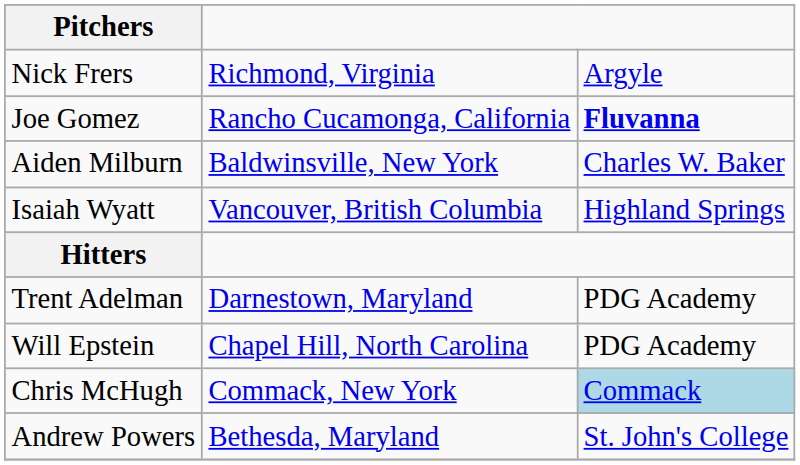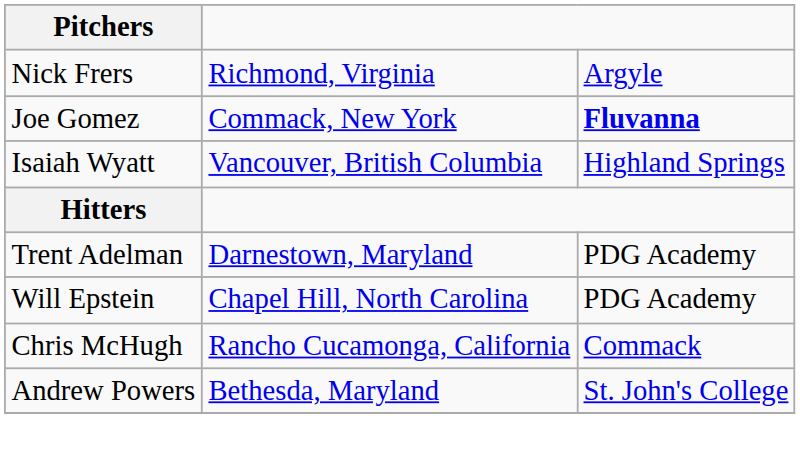(389, 118) Rancho Cucamonga, California -> (333, 118) Commack, New York
- row: (97, 163)
(333, 390) Commack, New York -> (389, 345) Rancho Cucamonga, California
(642, 390) lightblue background -> (642, 345) no background
